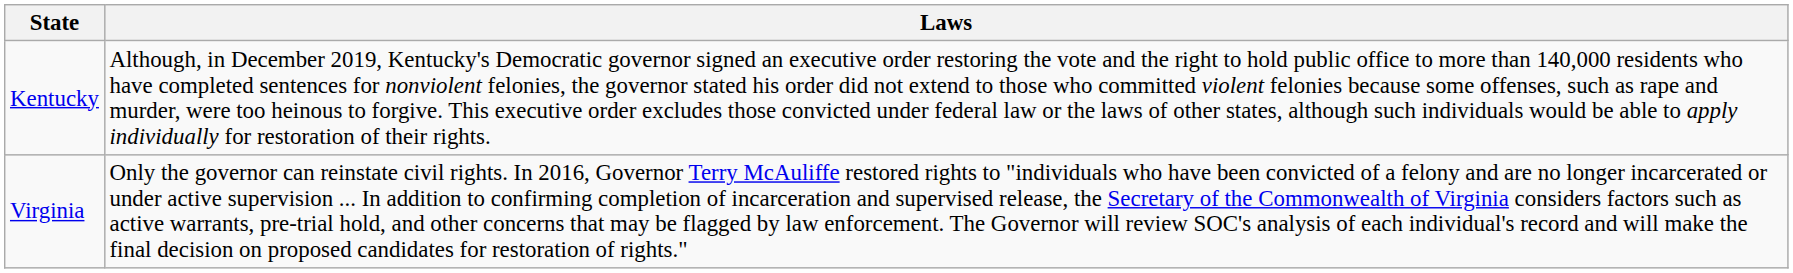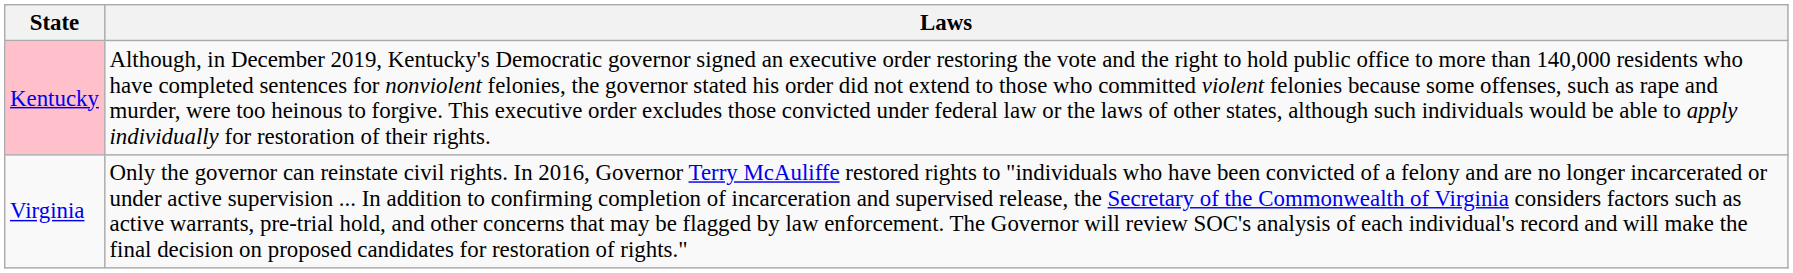(54, 97) no background -> (54, 97) pink background
